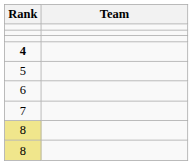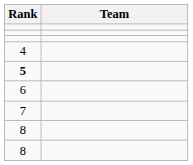(23, 51) bold -> (23, 51) normal
(23, 71) normal -> (23, 71) bold
(23, 130) khaki background -> (23, 130) no background
(23, 150) khaki background -> (23, 150) no background
